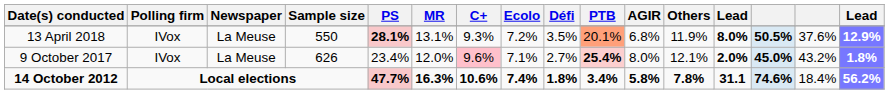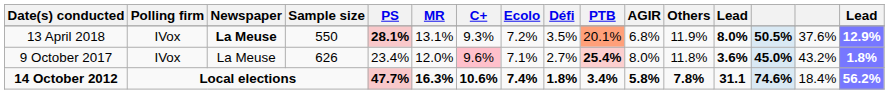(246, 37) normal -> (246, 37) bold
(689, 58) 12.1% -> (689, 58) 11.8%
(732, 58) 2.0% -> (732, 58) 3.6%
